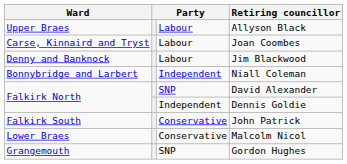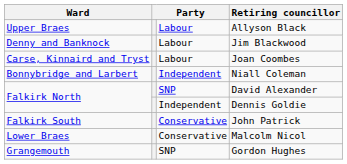rows swapped: (269, 58) <-> (266, 43)
